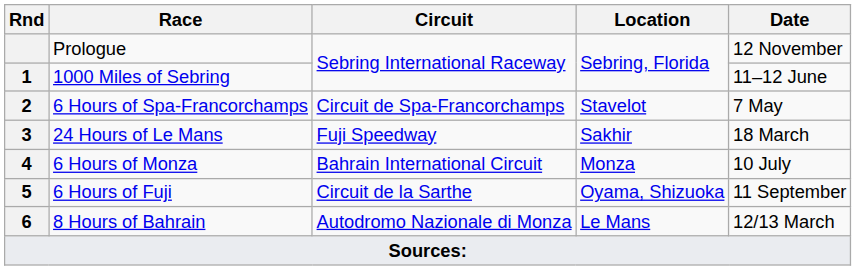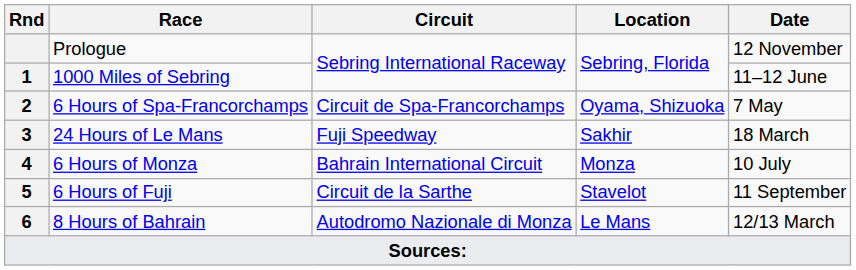(613, 106) Stavelot -> (652, 106) Oyama, Shizuoka
(652, 193) Oyama, Shizuoka -> (613, 193) Stavelot
